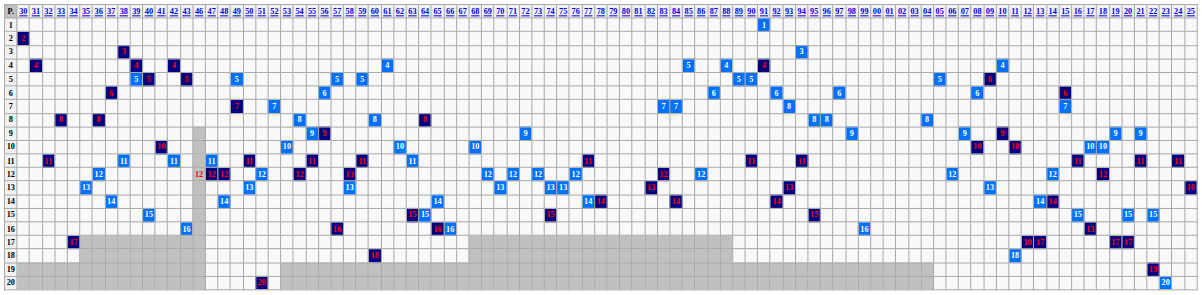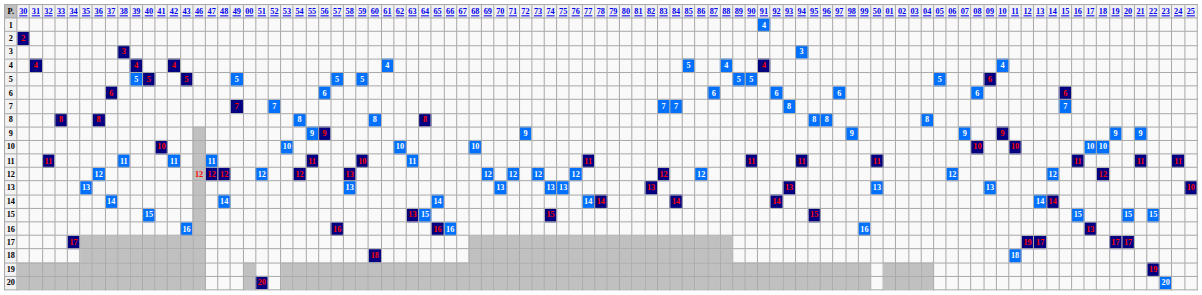columns swapped: (249, 11) <-> (877, 11)
(764, 25) 1 -> (764, 25) 4
(362, 161) 11 -> (362, 161) 10
(412, 215) 15 -> (412, 215) 13
